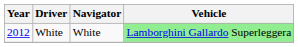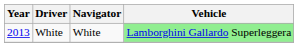(18, 33) 2012 -> (18, 33) 2013
